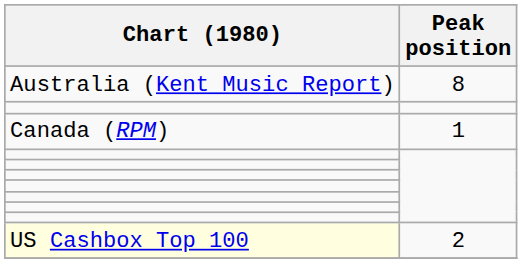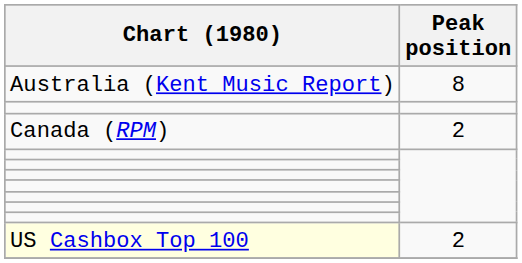(458, 131) 1 -> (458, 131) 2
